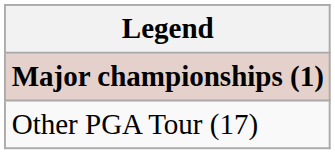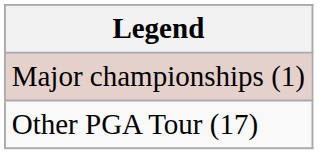(168, 76) bold -> (158, 76) normal
